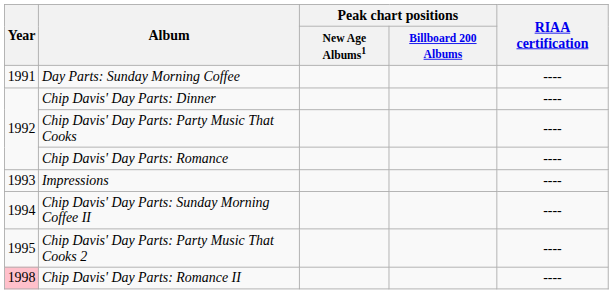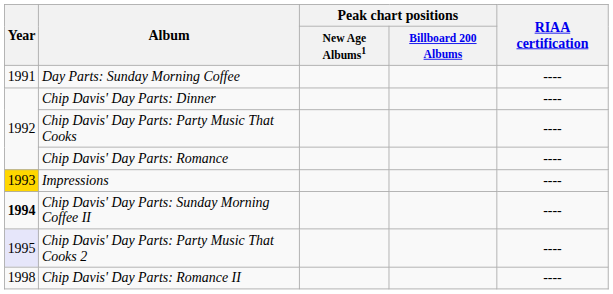(22, 180) no background -> (22, 180) gold background
(22, 210) normal -> (22, 210) bold
(22, 248) no background -> (22, 248) lavender background
(22, 278) pink background -> (22, 278) no background
